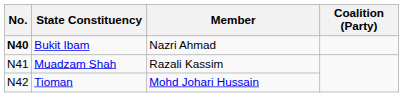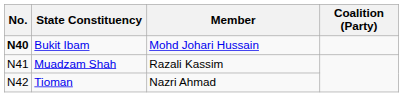(183, 45) Nazri Ahmad -> (204, 45) Mohd Johari Hussain
(204, 82) Mohd Johari Hussain -> (183, 82) Nazri Ahmad
